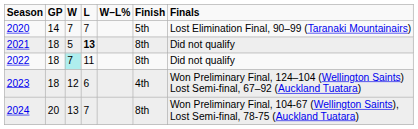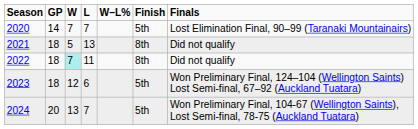(89, 45) bold -> (89, 45) normal
(142, 83) 4th -> (142, 83) 5th
(142, 111) 8th -> (142, 111) 5th
